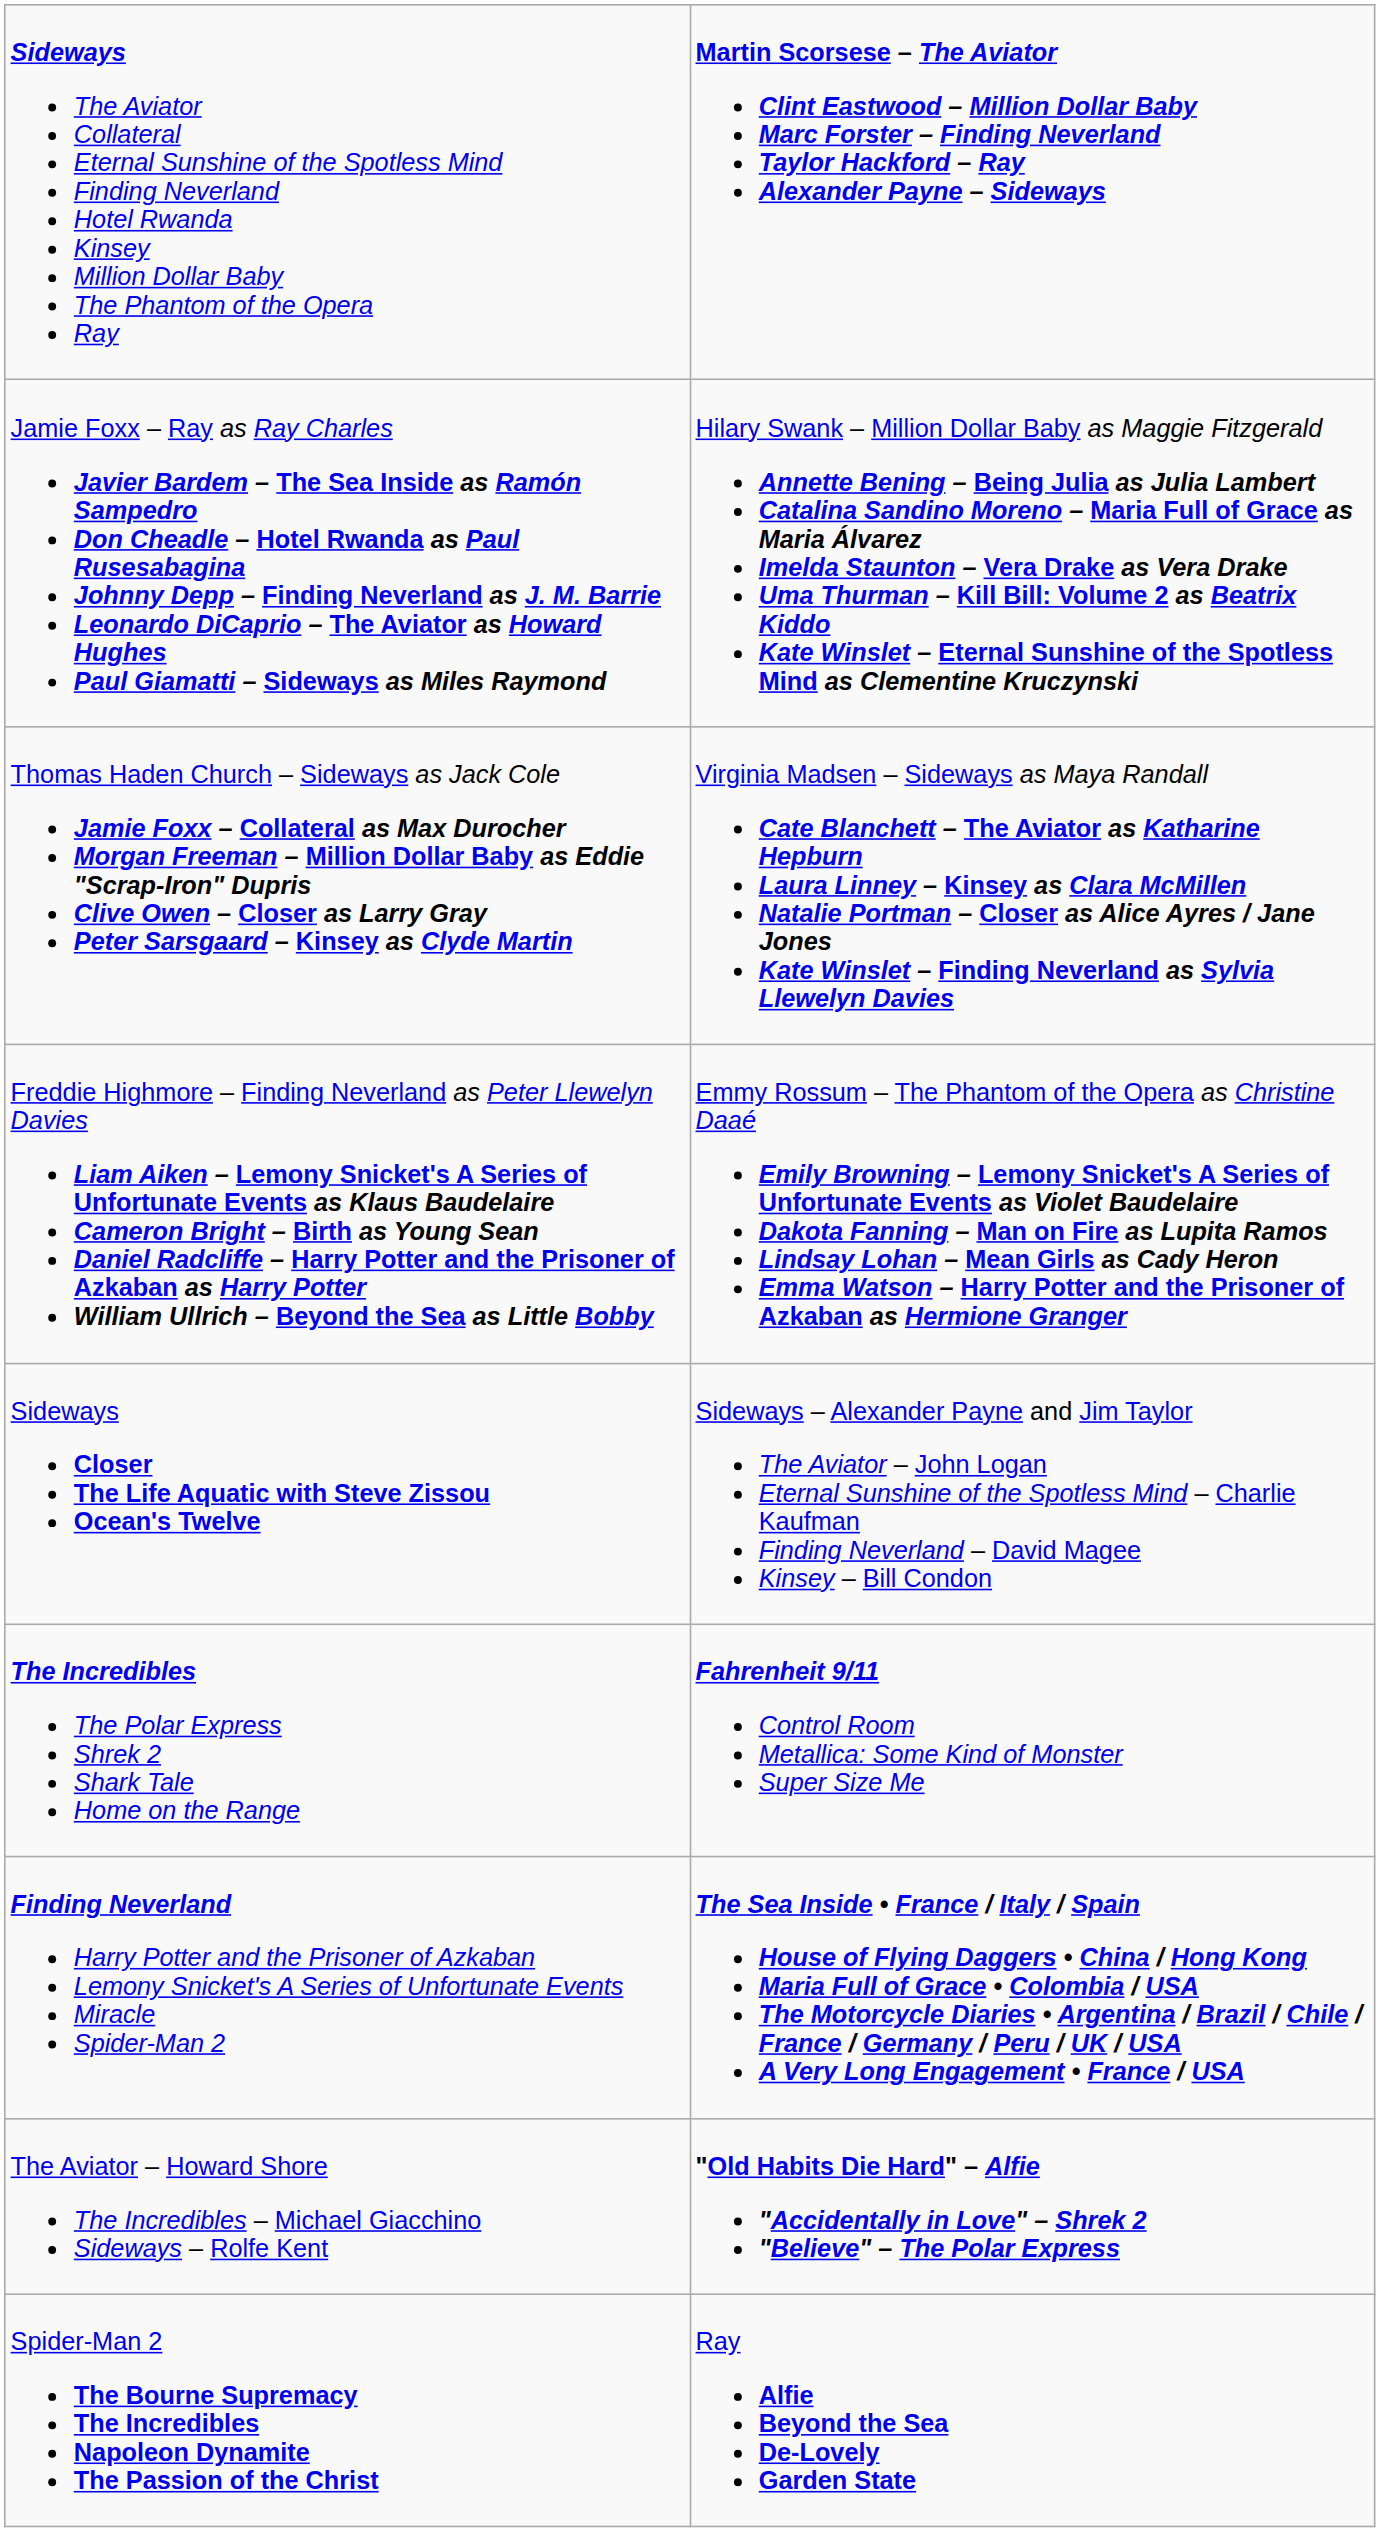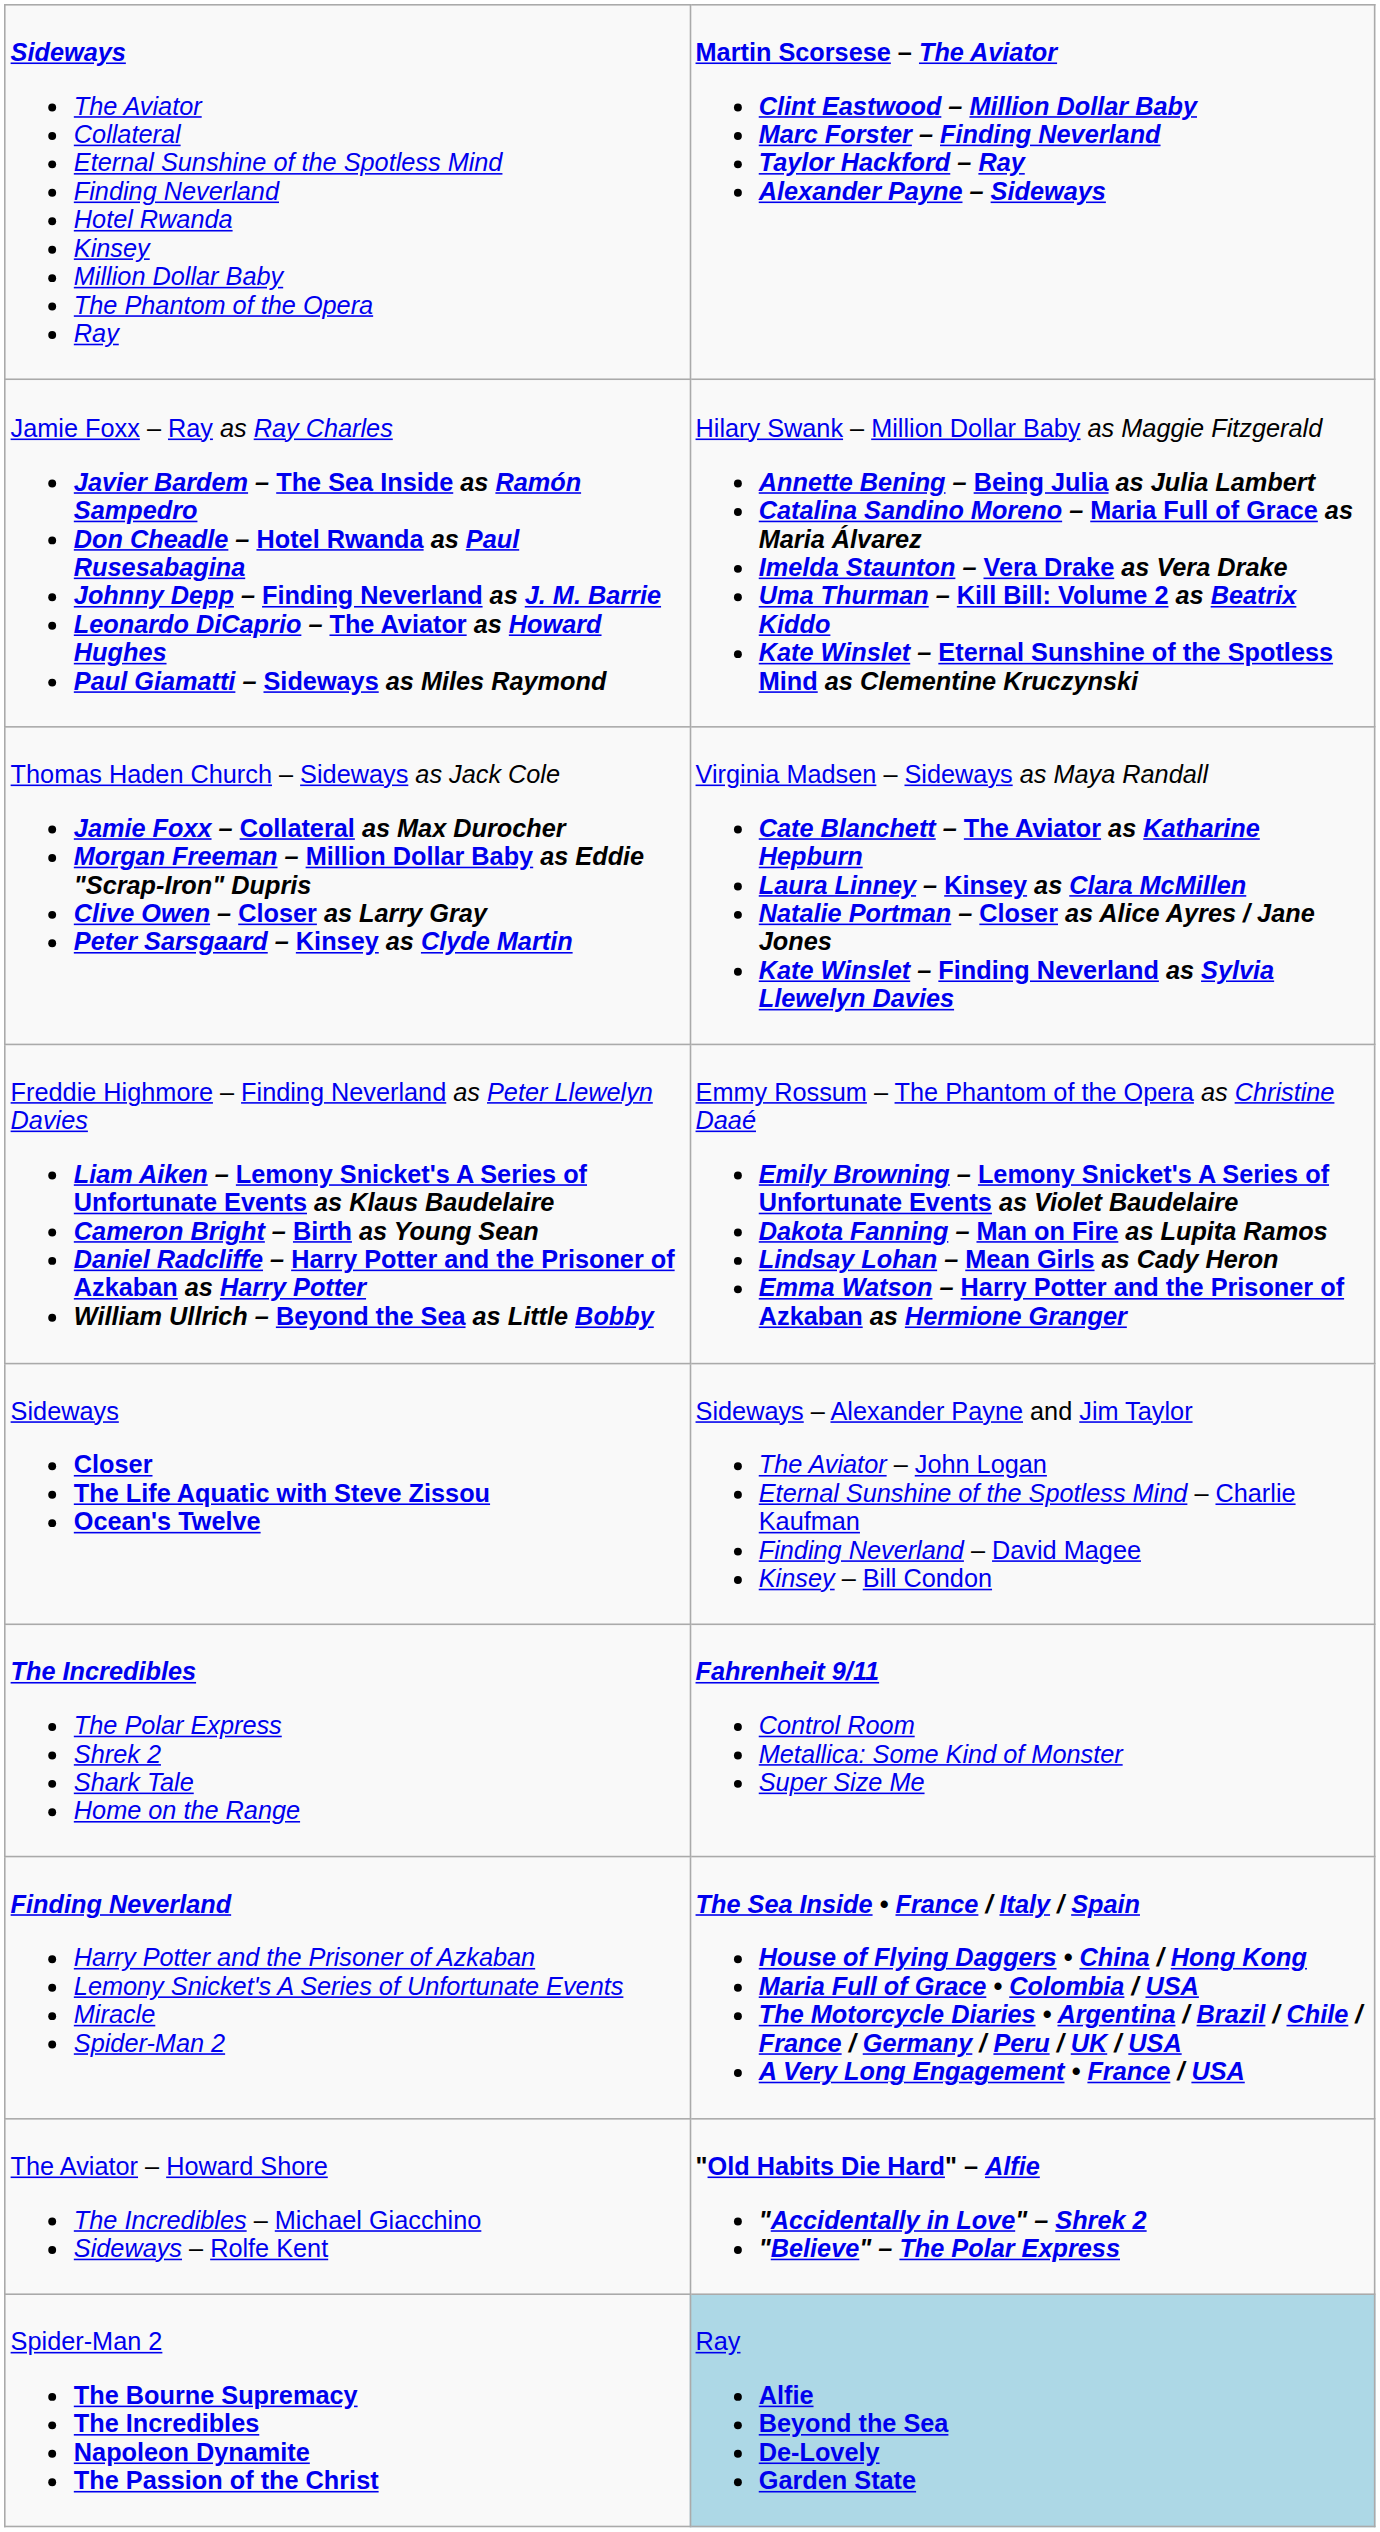(1032, 2412) no background -> (1032, 2412) lightblue background
